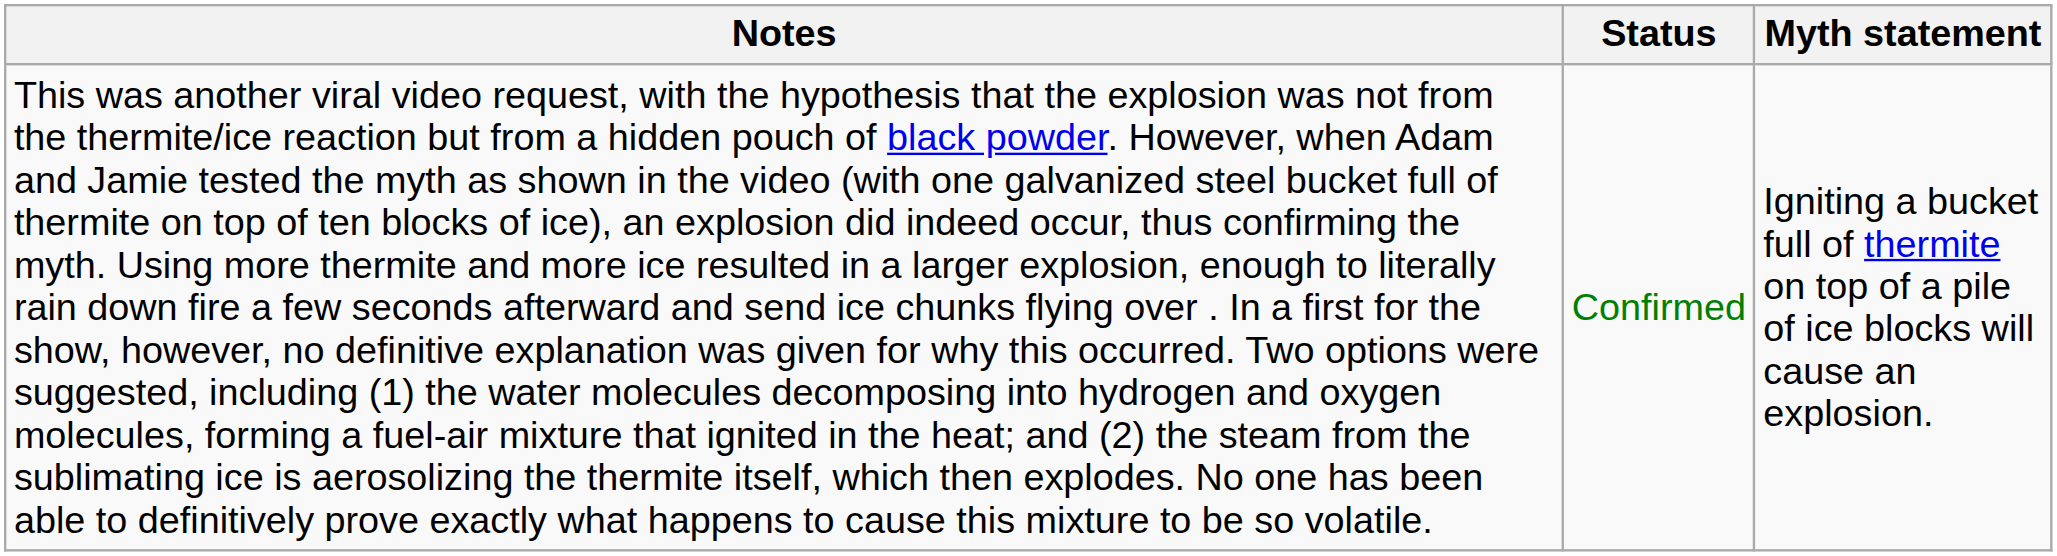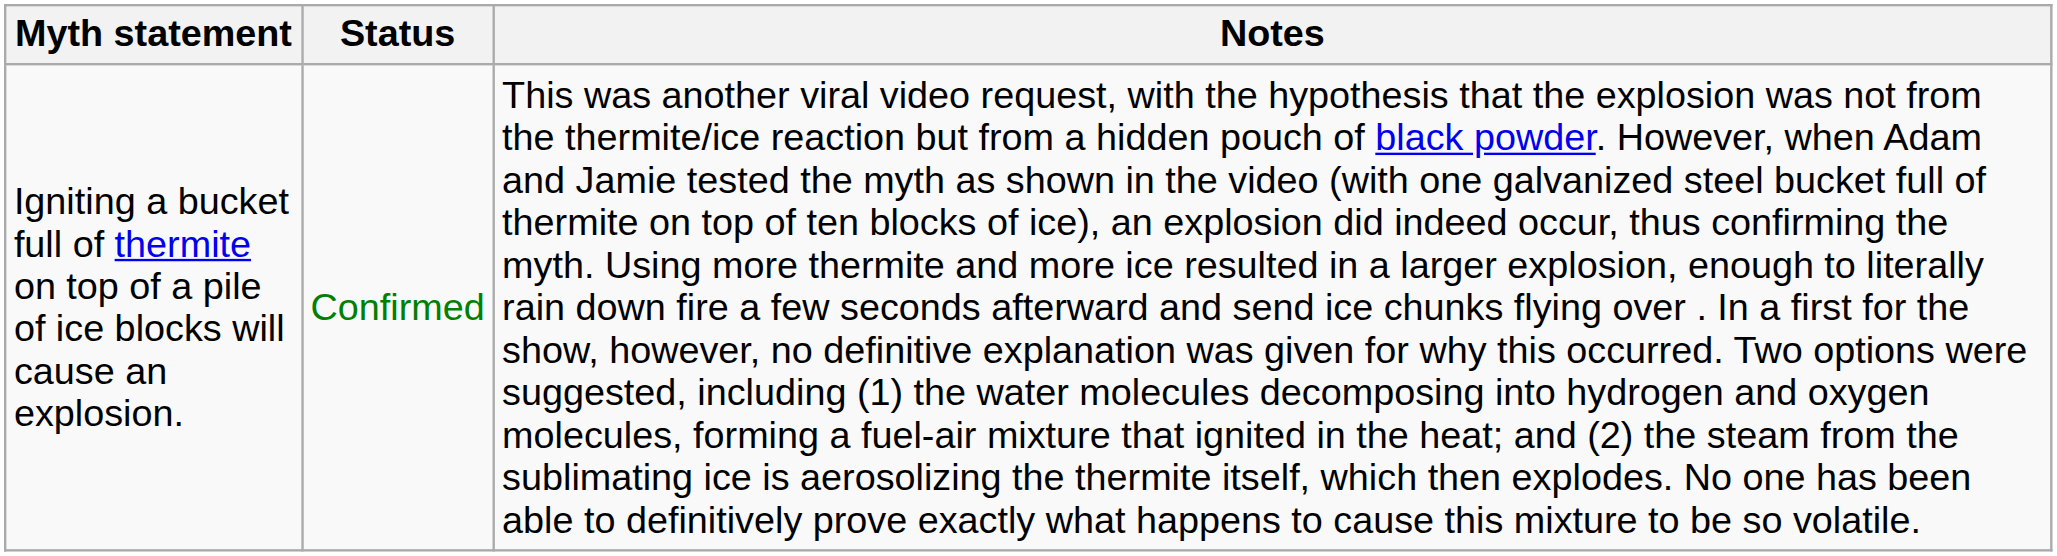columns swapped: (1903, 34) <-> (784, 34)
